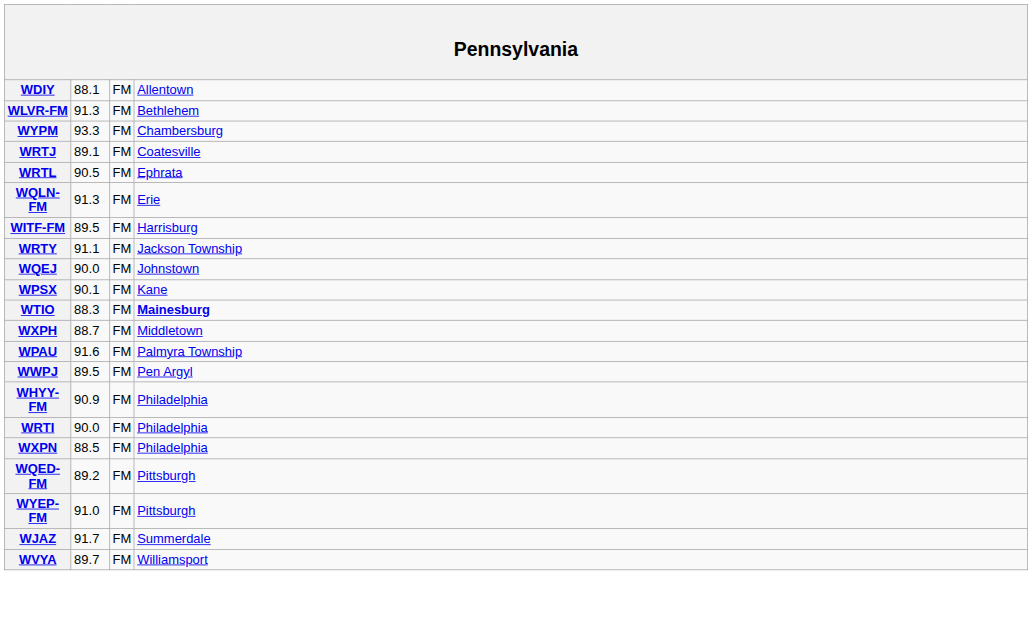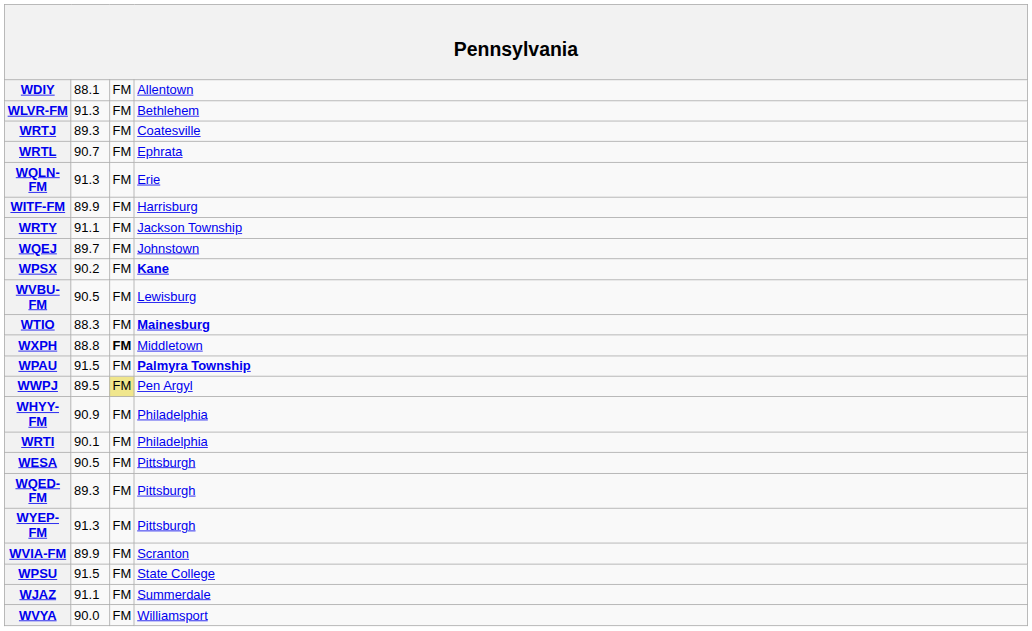- row: (38, 131)
(87, 151) 89.1 -> (87, 131) 89.3
(87, 172) 90.5 -> (87, 151) 90.7
(87, 228) 89.5 -> (87, 207) 89.9
(87, 269) 90.0 -> (87, 248) 89.7
(87, 289) 90.1 -> (87, 269) 90.2
(152, 289) normal -> (153, 269) bold
+ row: (38, 297)
(87, 330) 88.7 -> (87, 345) 88.8
(122, 330) normal -> (122, 345) bold
(87, 351) 91.6 -> (87, 366) 91.5
(190, 351) normal -> (194, 366) bold
(122, 372) no background -> (122, 386) khaki background
(87, 427) 90.0 -> (87, 442) 90.1
- row: (38, 448)
+ row: (38, 462)
(87, 476) 89.2 -> (87, 490) 89.3
(87, 511) 91.0 -> (87, 525) 91.3
+ row: (38, 553)
+ row: (38, 574)
(87, 539) 91.7 -> (87, 594) 91.1
(87, 559) 89.7 -> (87, 615) 90.0
